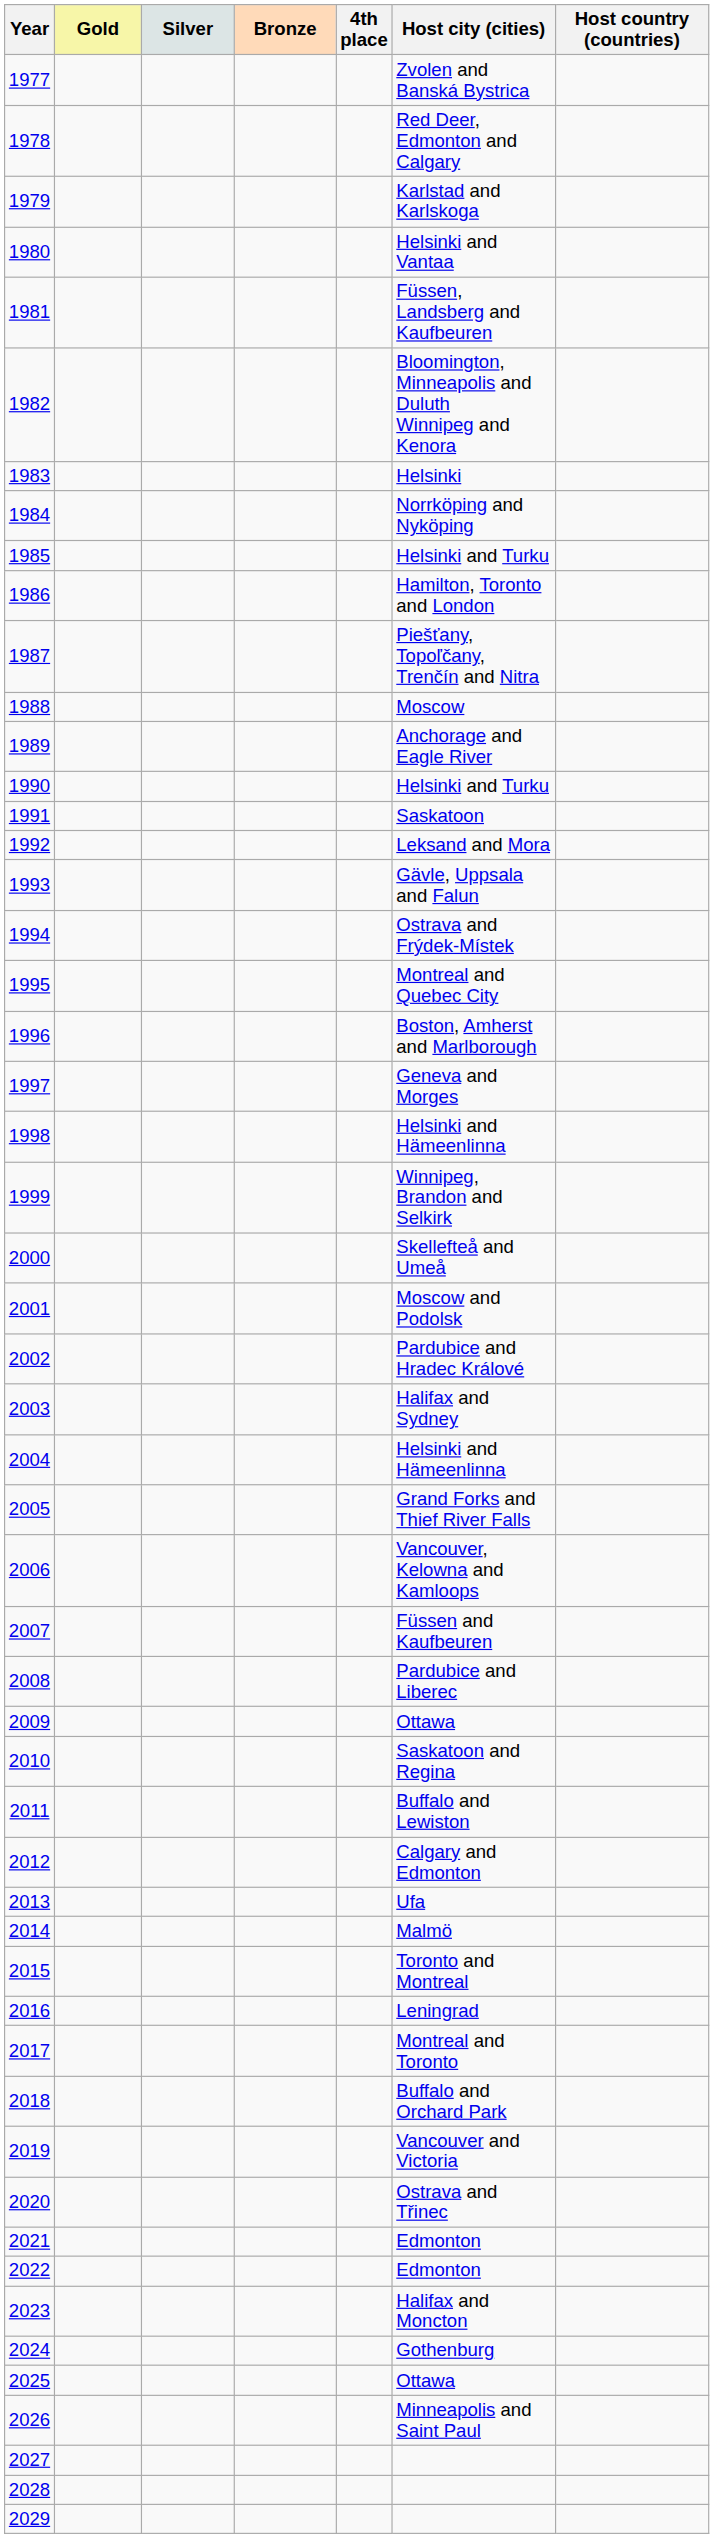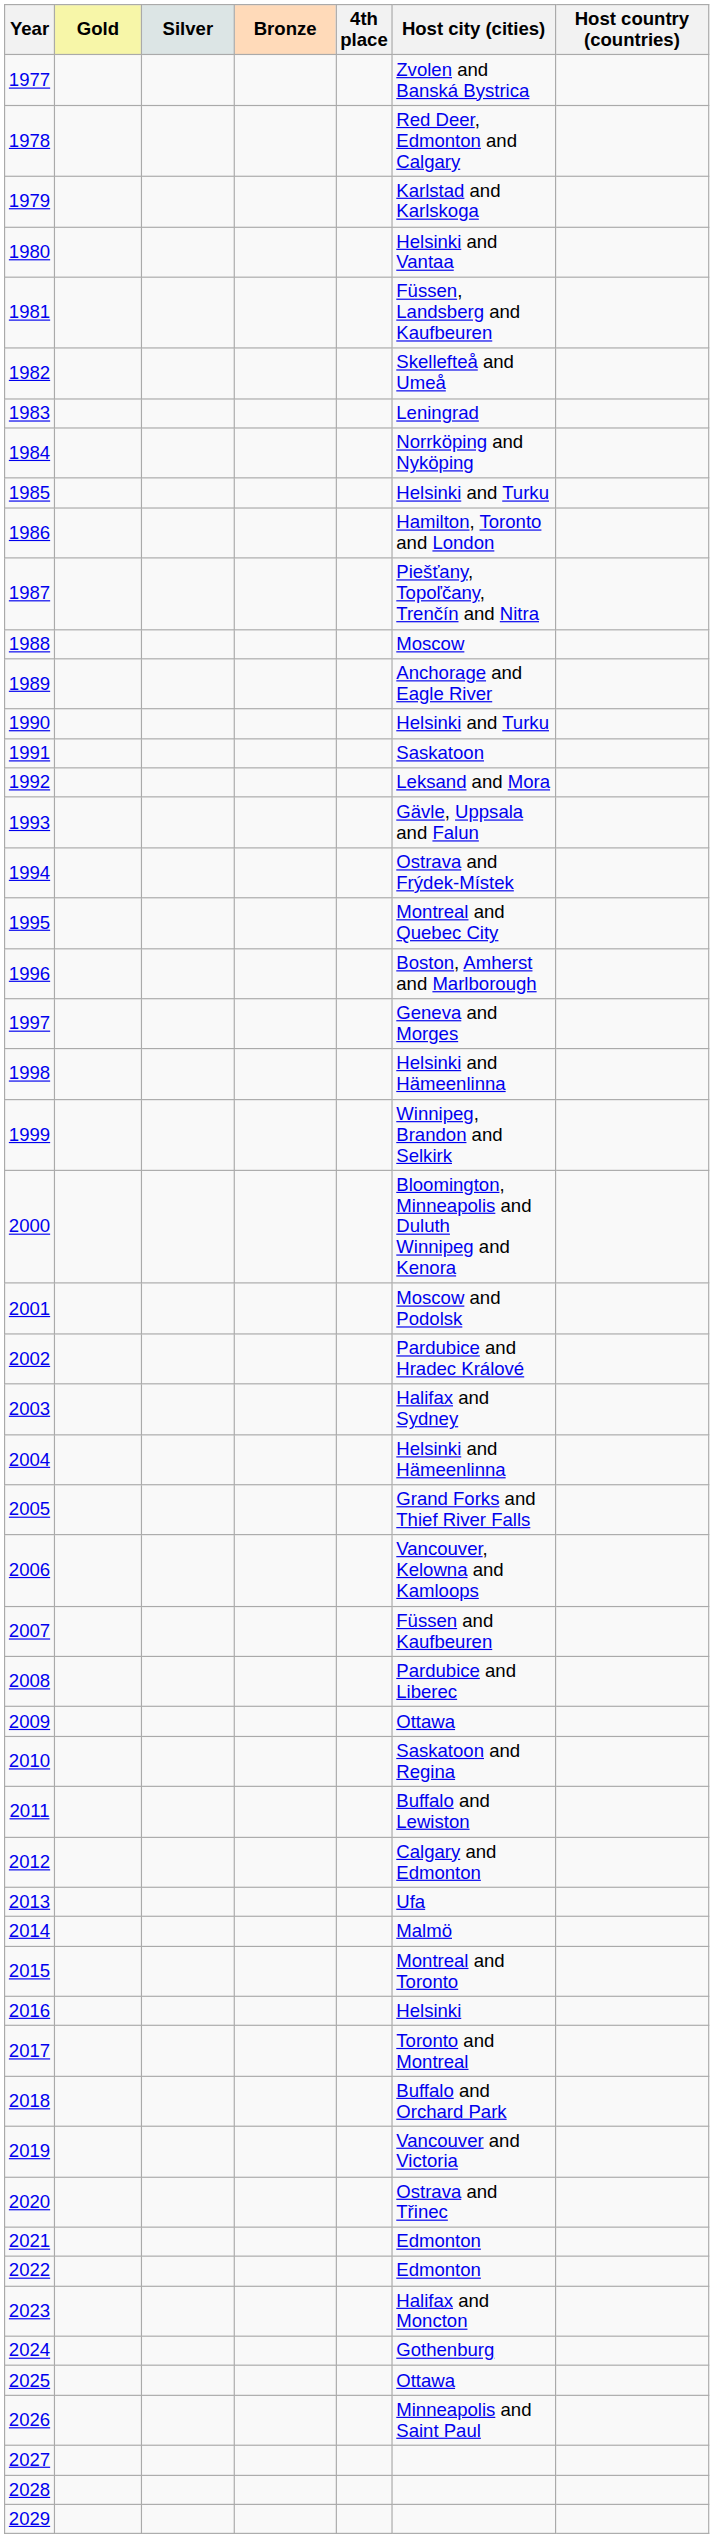(464, 404) Bloomington, Minneapolis and Duluth Winnipeg and Kenora -> (455, 373) Skellefteå and Umeå
(429, 475) Helsinki -> (438, 413) Leningrad
(455, 1258) Skellefteå and Umeå -> (464, 1226) Bloomington, Minneapolis and Duluth Winnipeg and Kenora
(445, 1971) Toronto and Montreal -> (450, 1971) Montreal and Toronto
(438, 2010) Leningrad -> (429, 2010) Helsinki
(450, 2050) Montreal and Toronto -> (445, 2050) Toronto and Montreal
